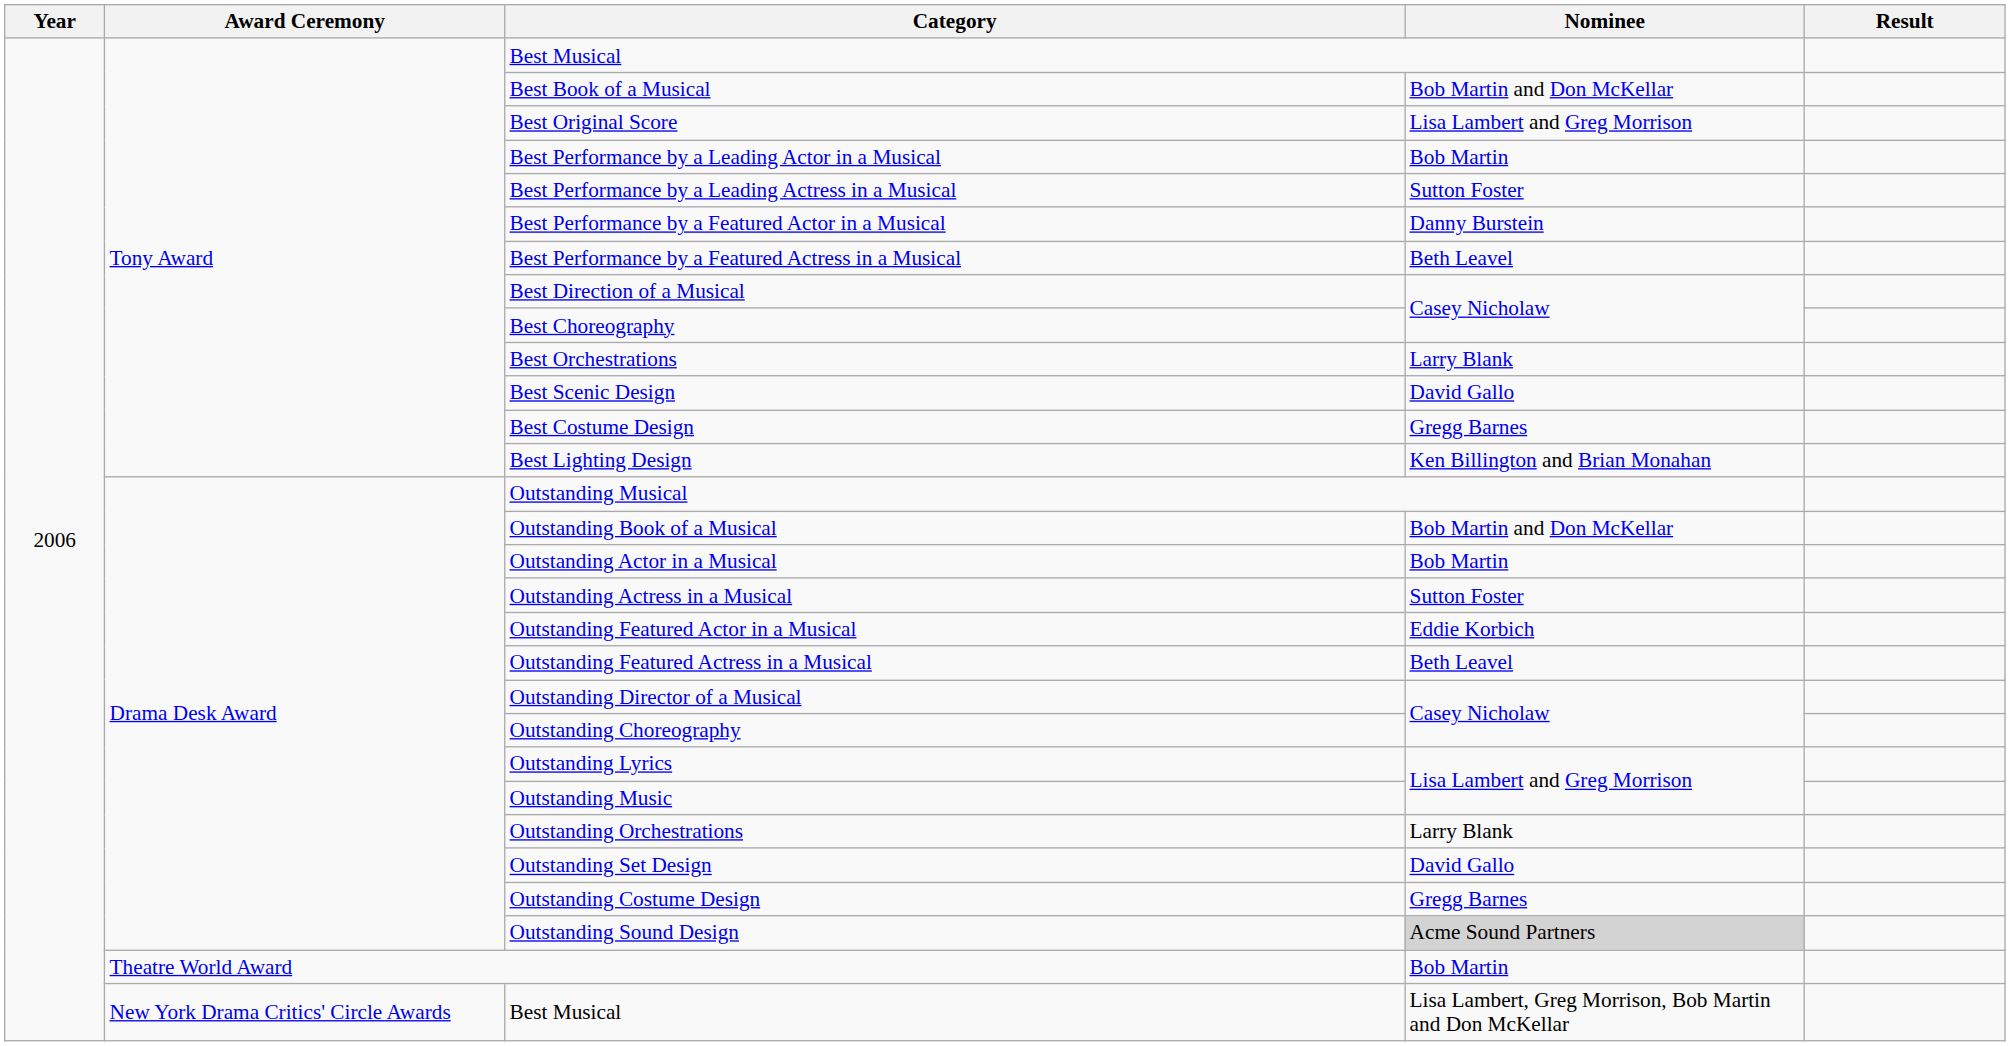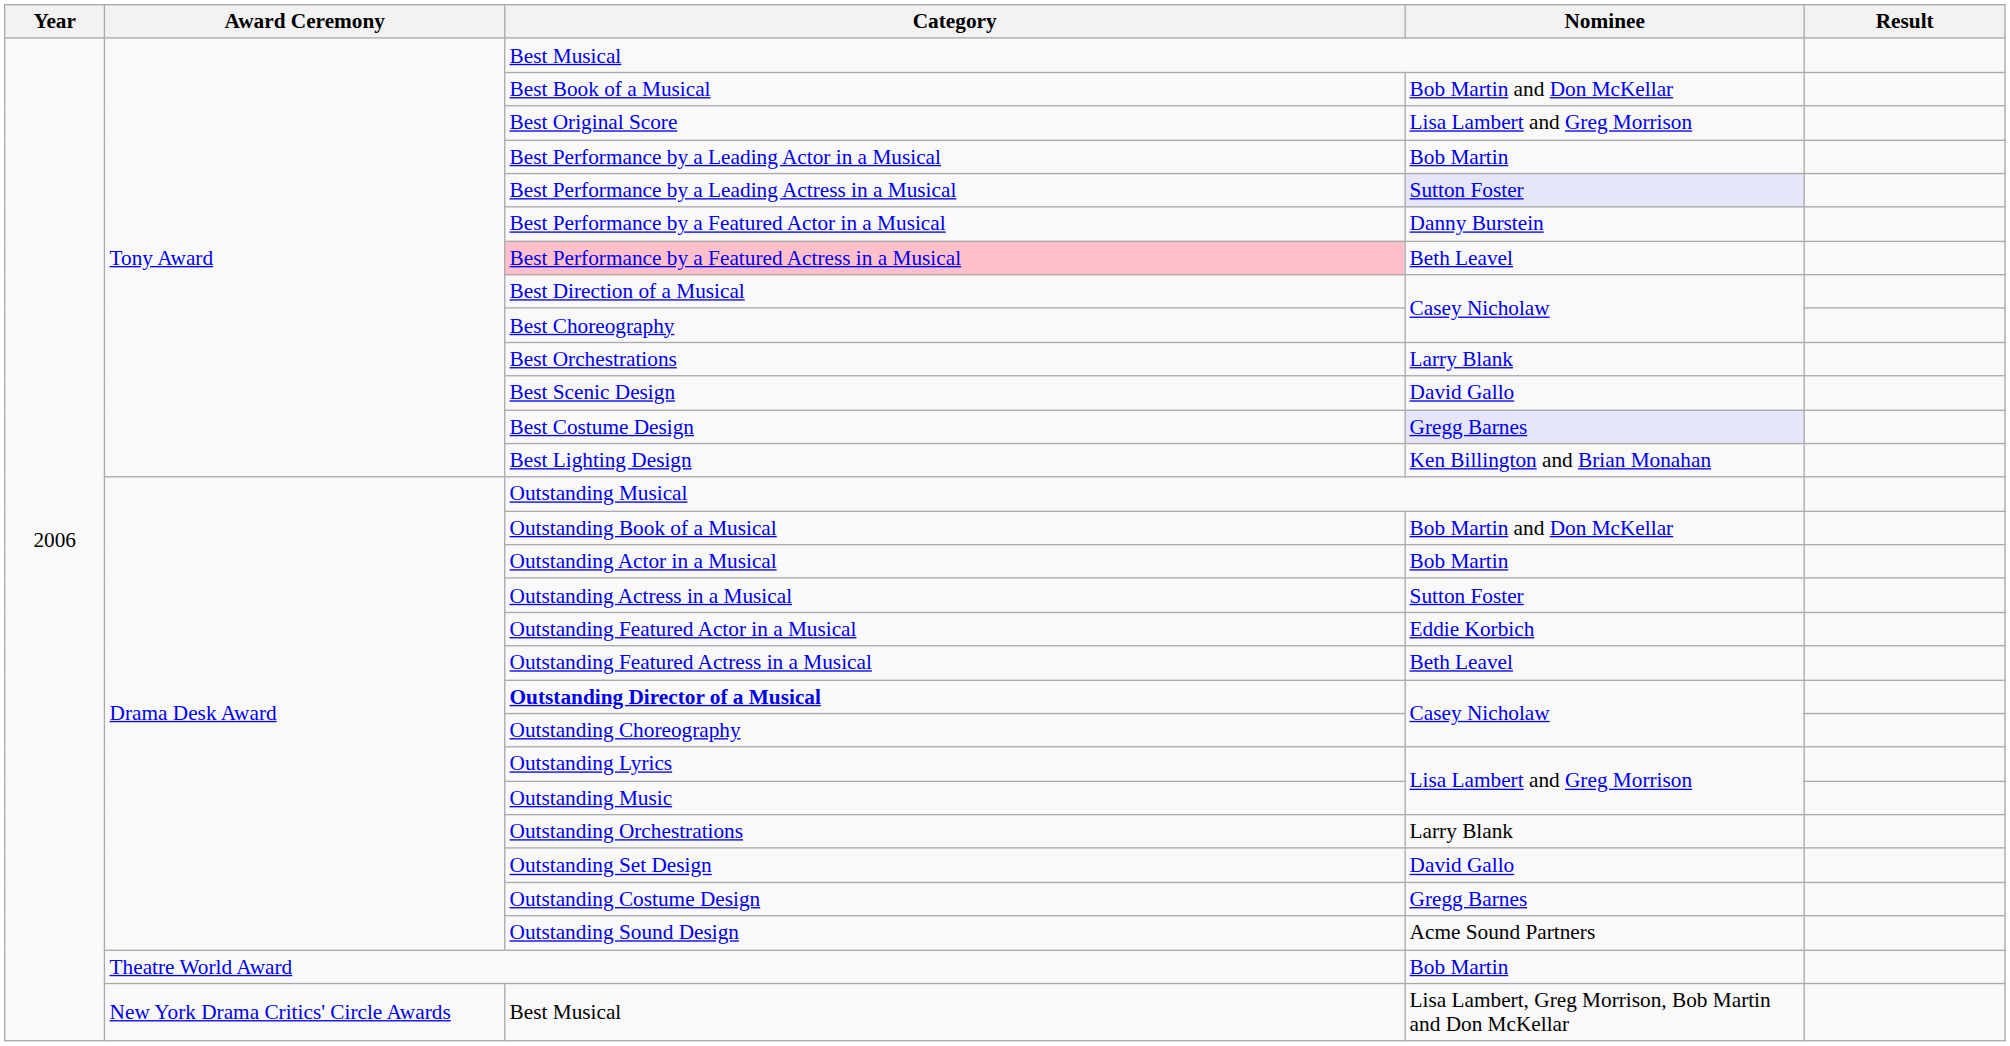(1467, 190) no background -> (1467, 190) lavender background
(735, 257) no background -> (735, 257) pink background
(1468, 426) no background -> (1468, 426) lavender background
(656, 696) normal -> (665, 696) bold
(1502, 932) lightgrey background -> (1502, 932) no background
